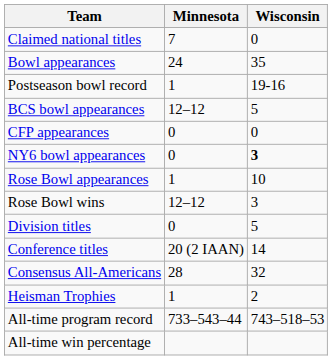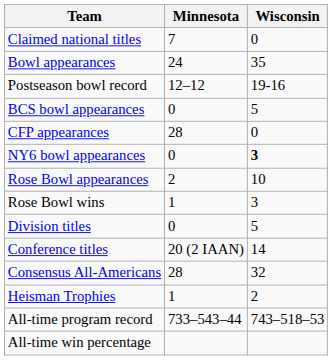(172, 86) 1 -> (186, 86) 12–12
(186, 109) 12–12 -> (172, 109) 0
(172, 132) 0 -> (175, 132) 28
(172, 179) 1 -> (172, 179) 2
(186, 202) 12–12 -> (172, 202) 1
